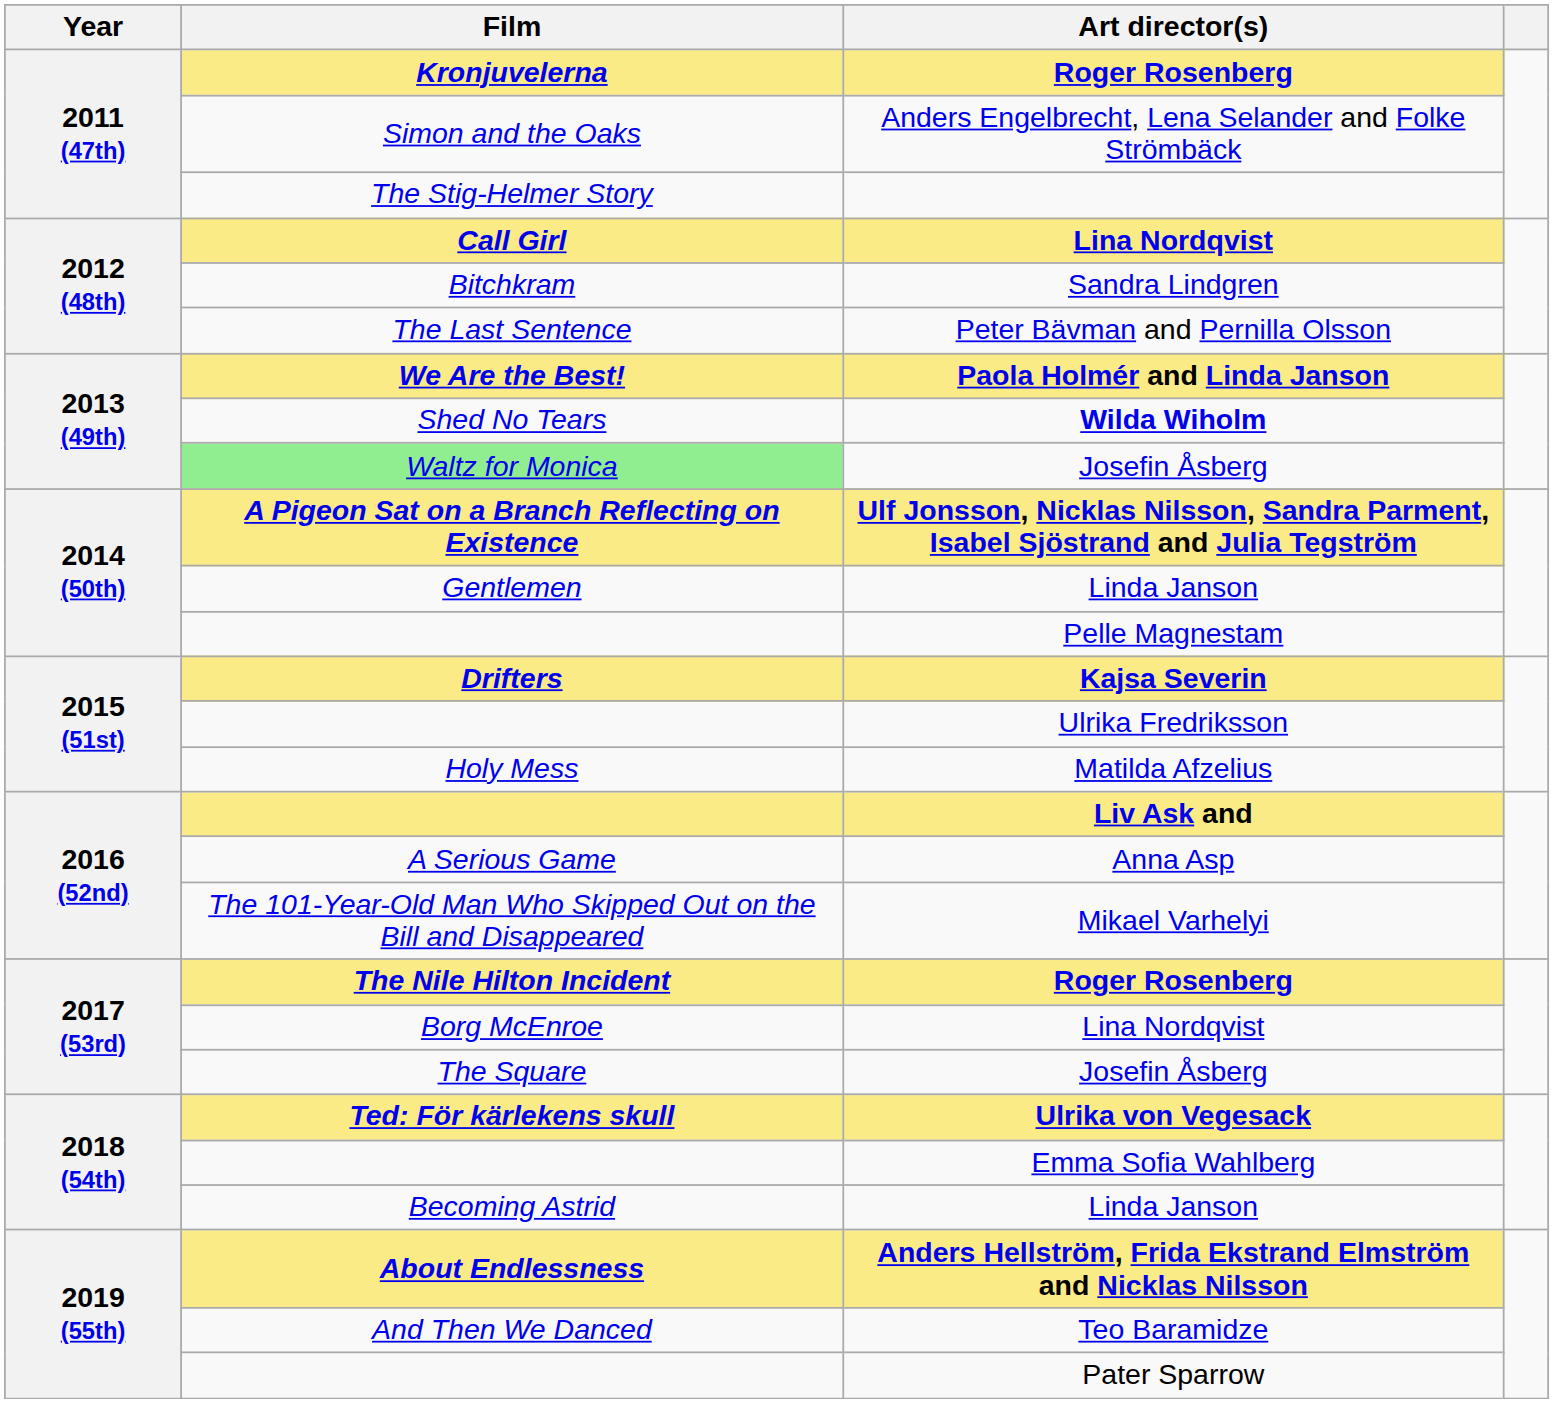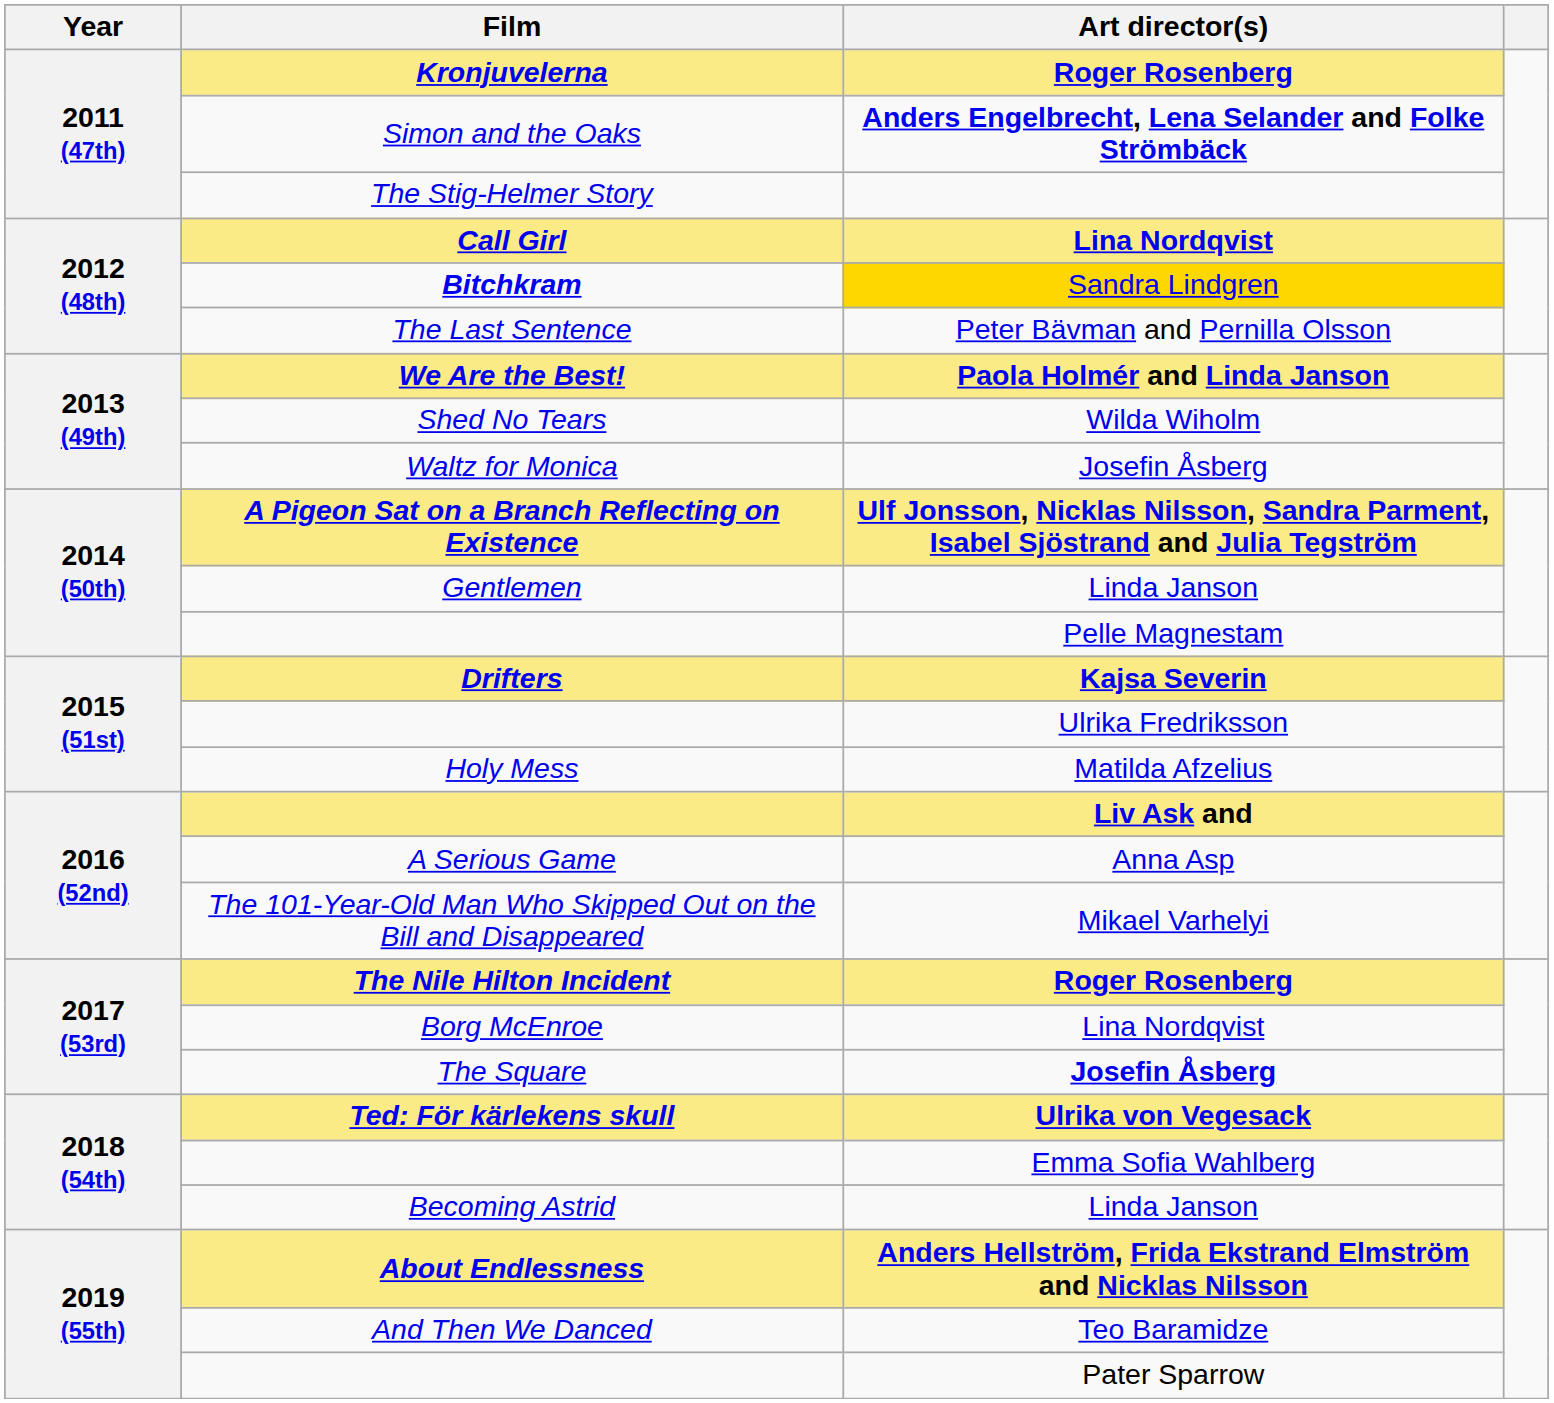(1173, 133) normal -> (1173, 133) bold
(512, 284) normal -> (512, 284) bold
(1173, 284) no background -> (1173, 284) gold background
(1173, 420) bold -> (1173, 420) normal
(512, 465) lightgreen background -> (512, 465) no background
(1173, 1071) normal -> (1173, 1071) bold
